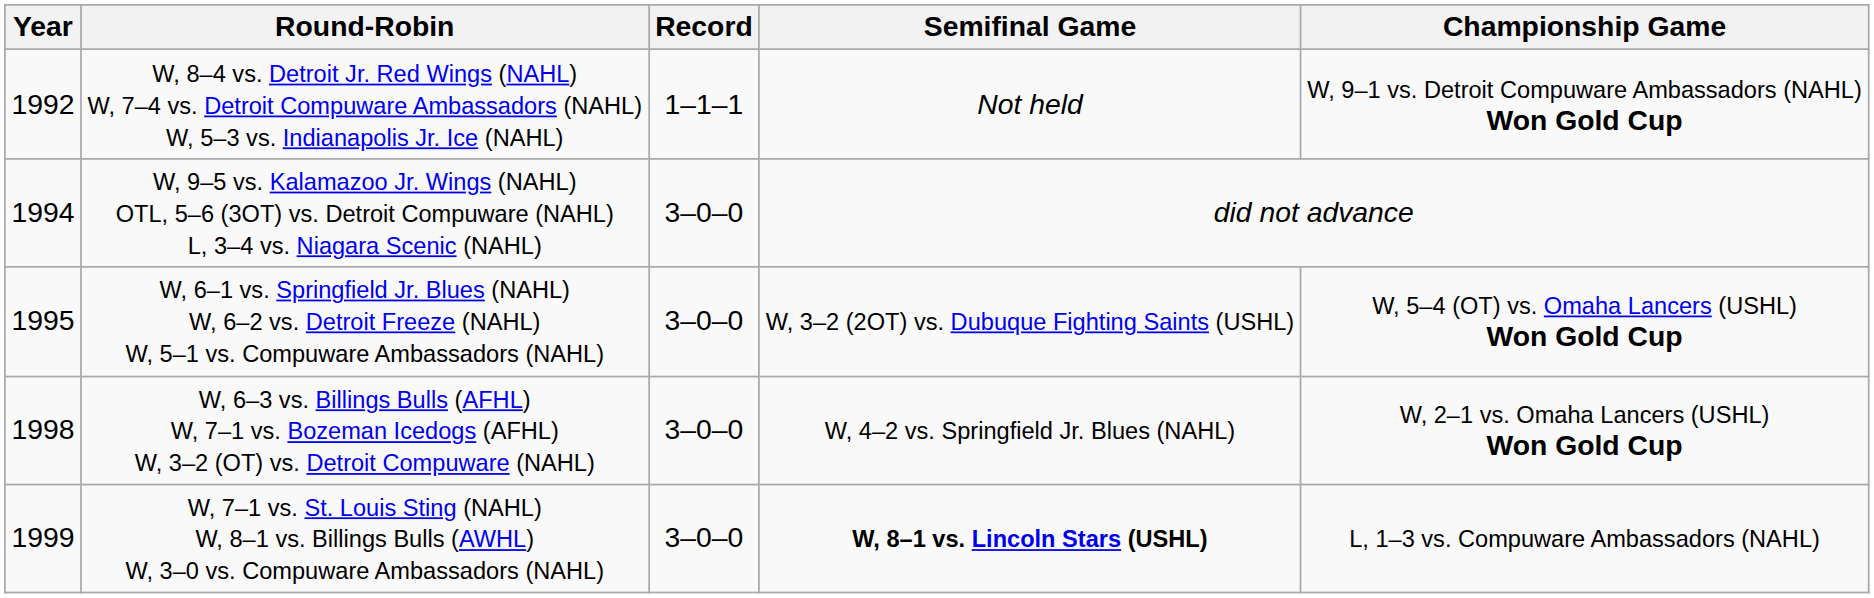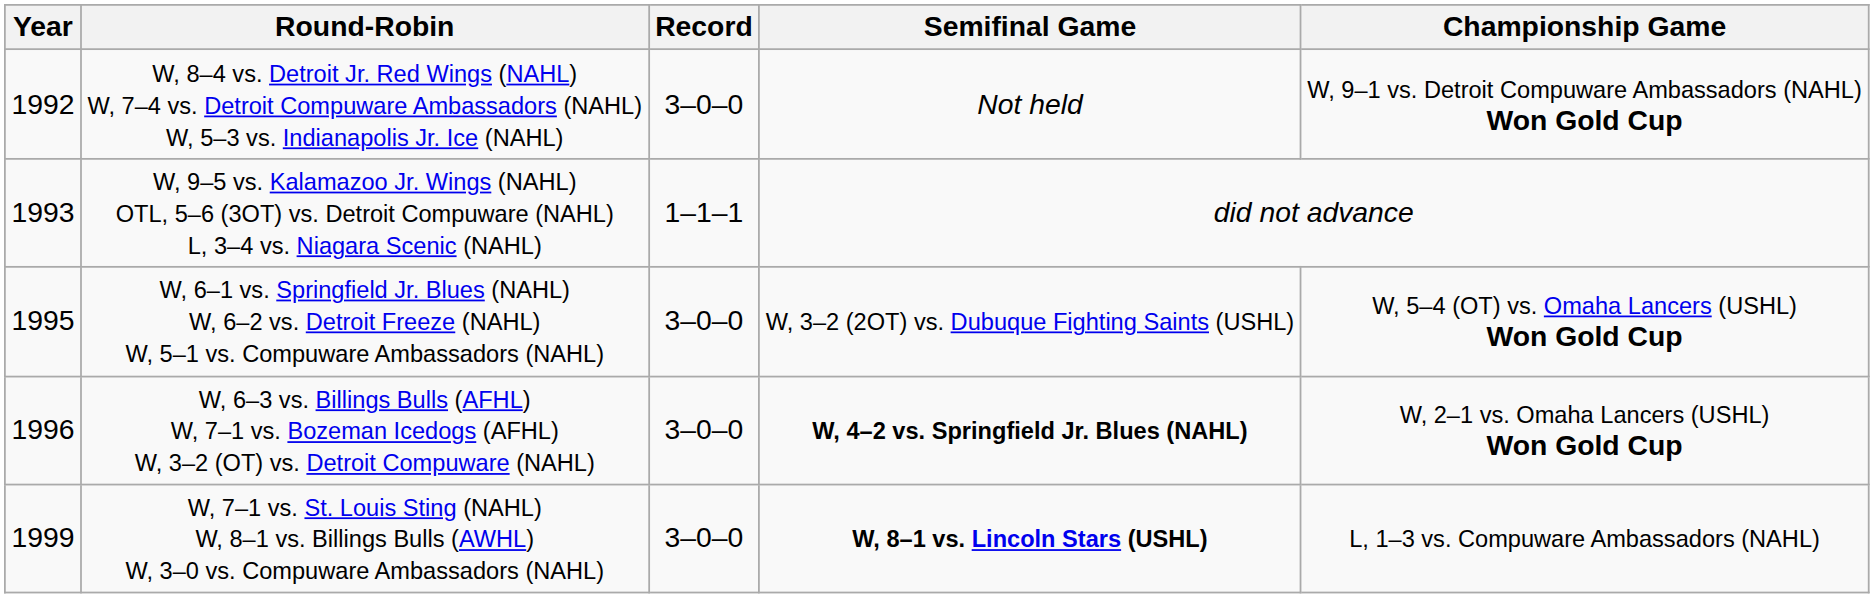(704, 103) 1–1–1 -> (704, 103) 3–0–0
(43, 212) 1994 -> (43, 212) 1993
(704, 212) 3–0–0 -> (704, 212) 1–1–1
(43, 429) 1998 -> (43, 429) 1996
(1030, 431) normal -> (1030, 429) bold
